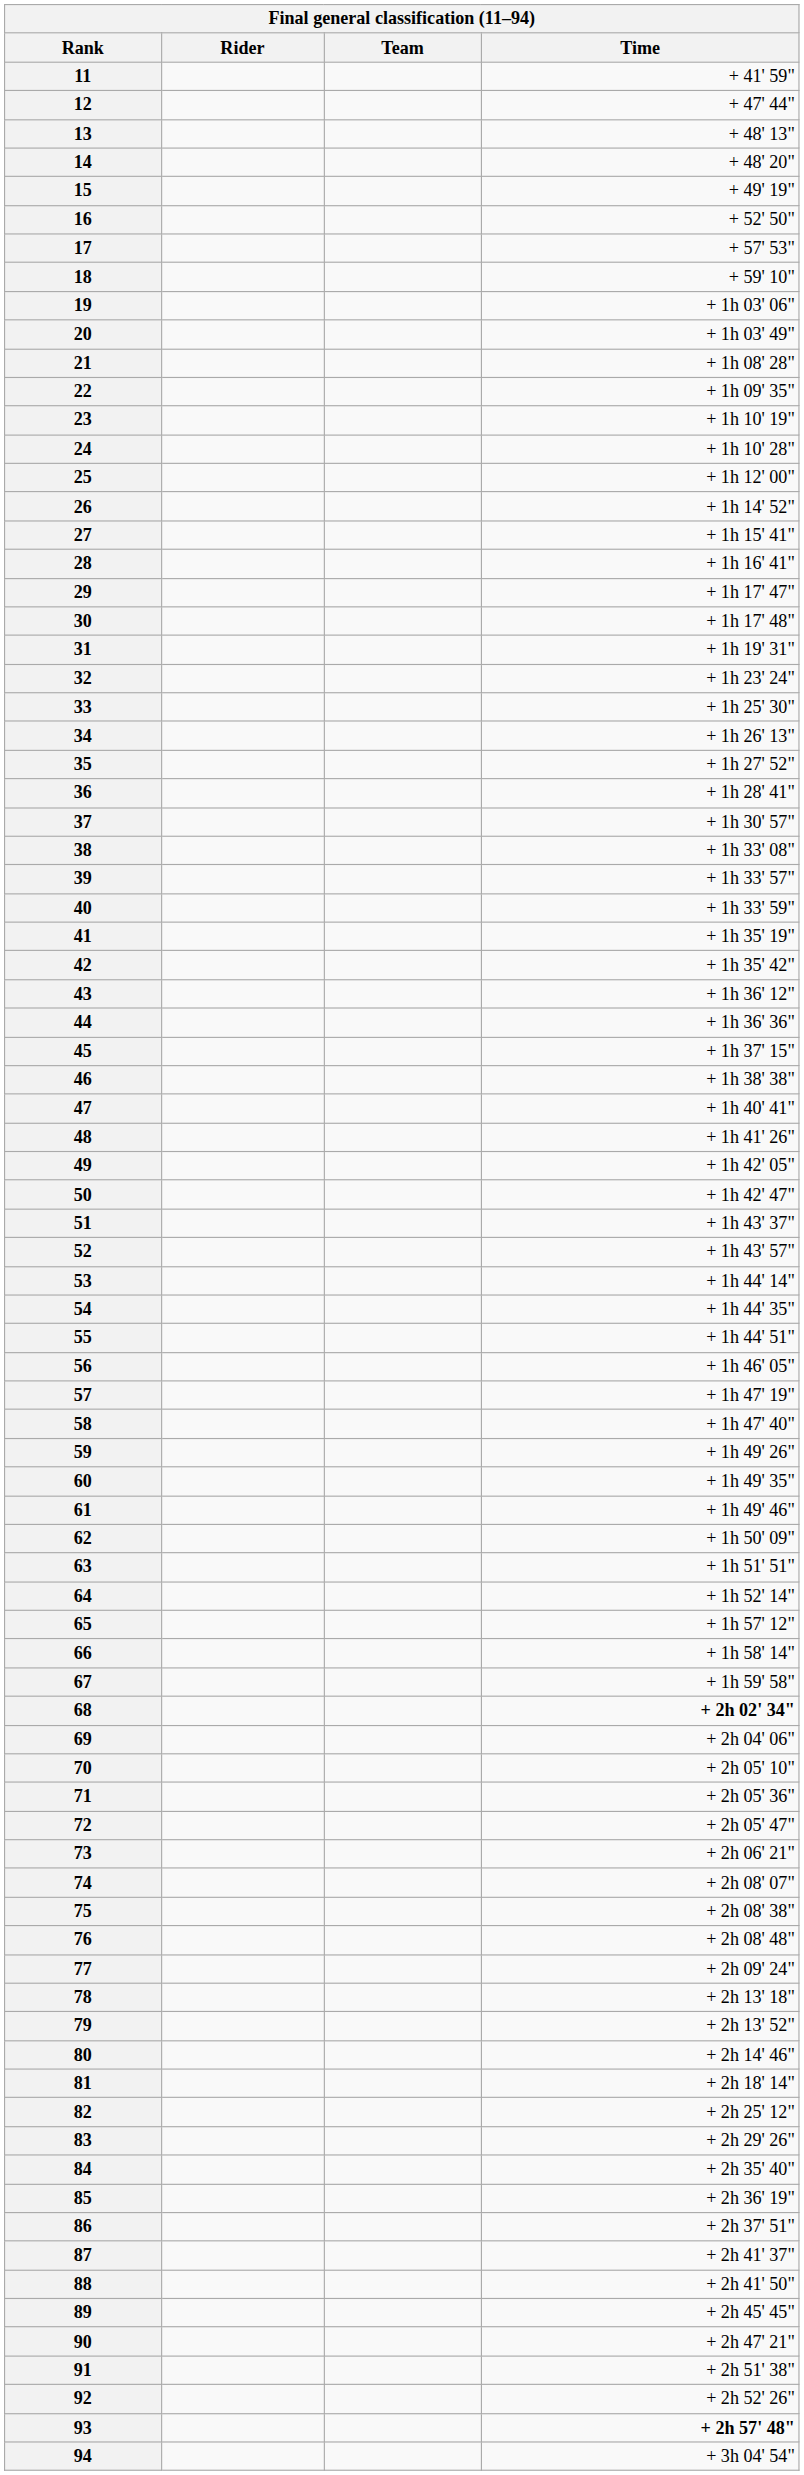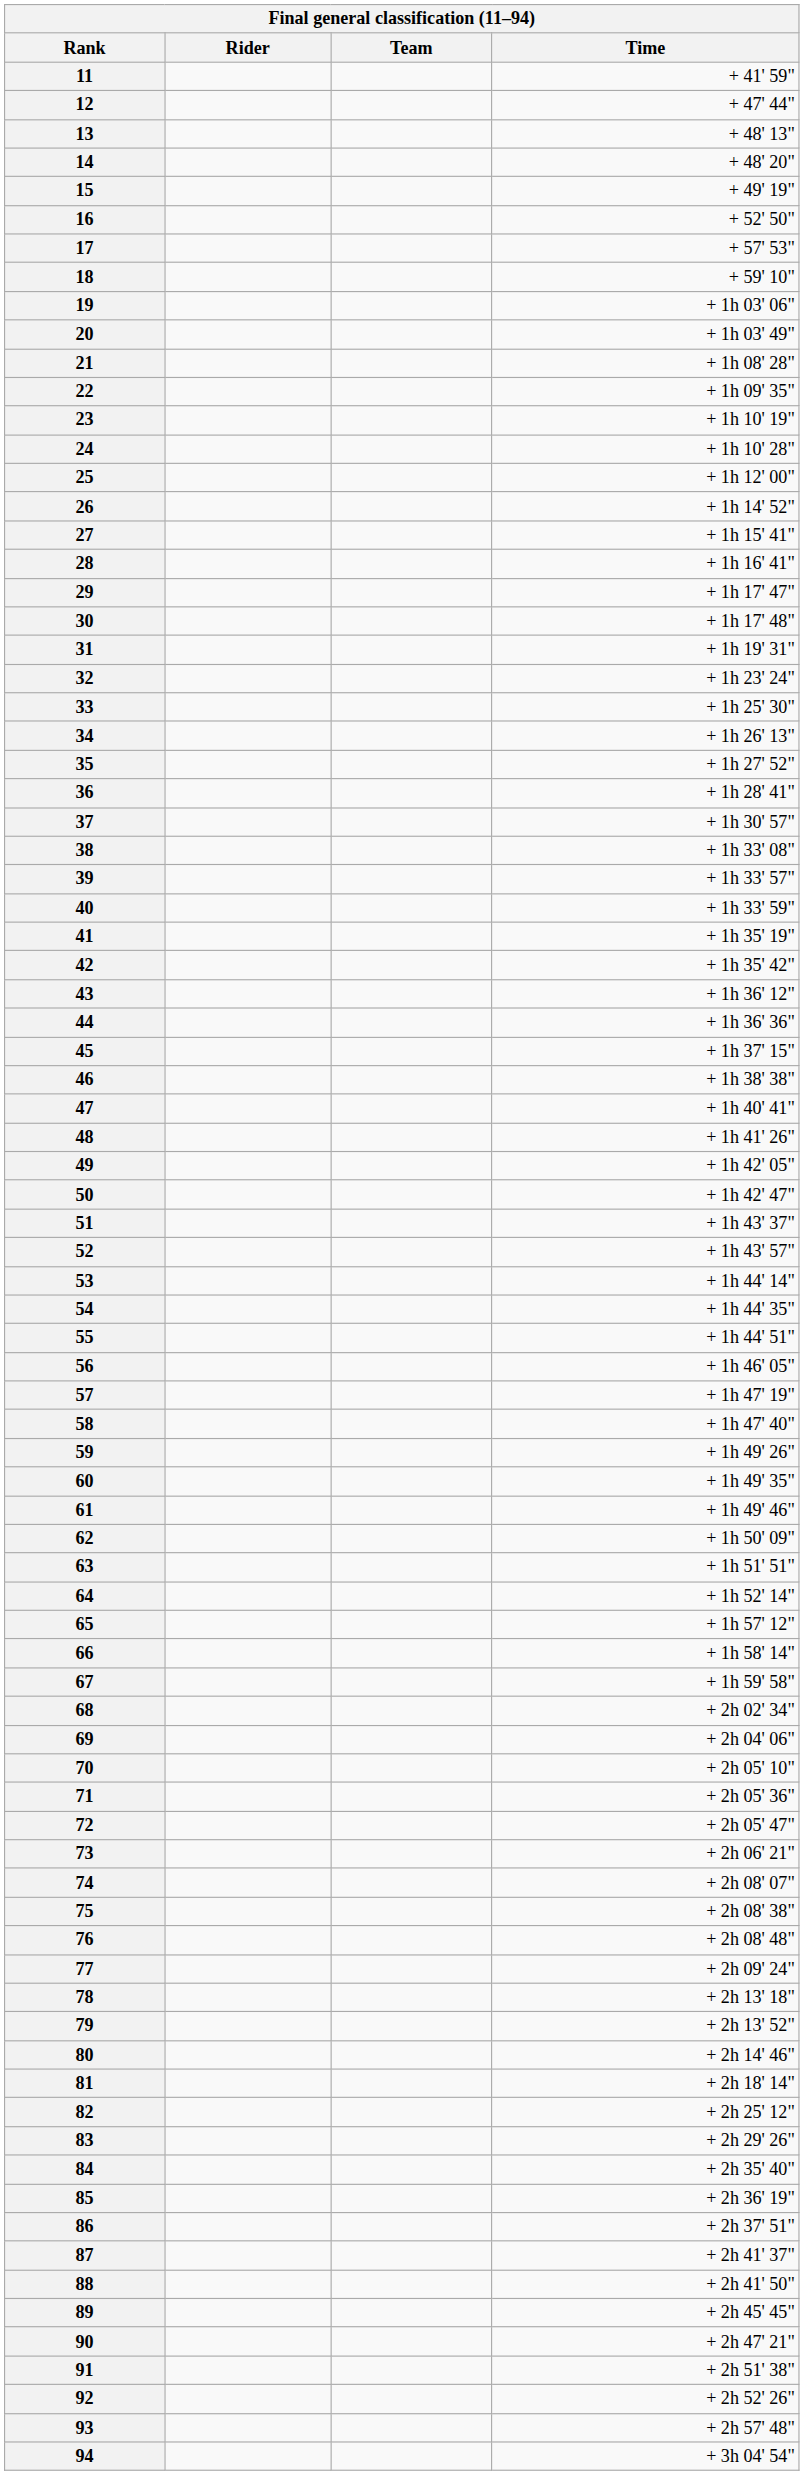(748, 1710) bold -> (750, 1710) normal
(748, 2427) bold -> (750, 2427) normal
